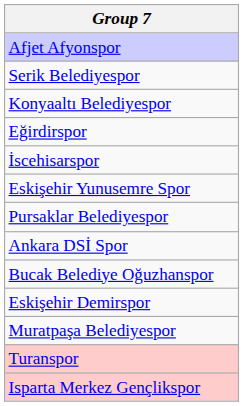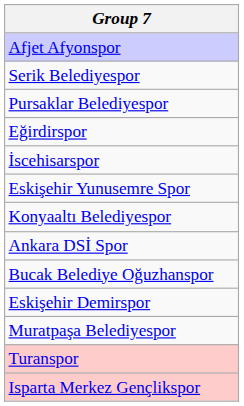(90, 103) Konyaaltı Belediyespor -> (88, 103) Pursaklar Belediyespor
(88, 217) Pursaklar Belediyespor -> (90, 217) Konyaaltı Belediyespor
